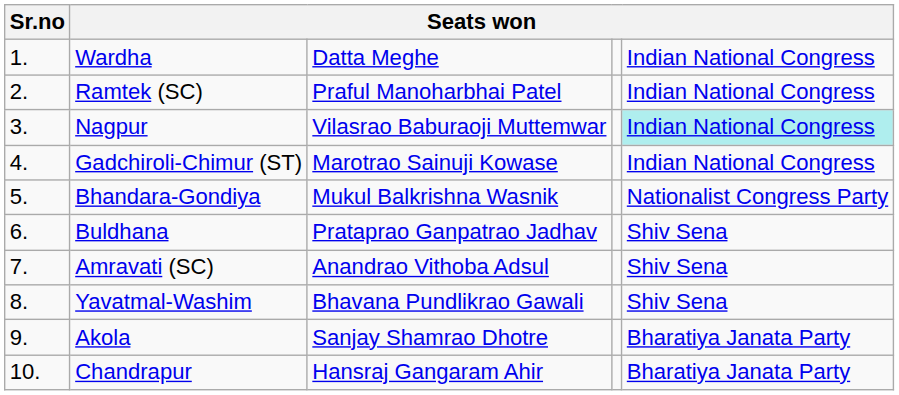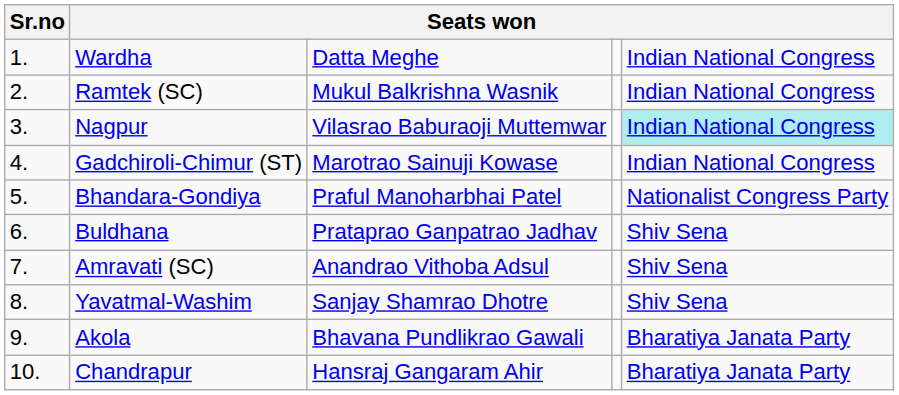(437, 92) Praful Manoharbhai Patel -> (435, 92) Mukul Balkrishna Wasnik
(435, 197) Mukul Balkrishna Wasnik -> (437, 197) Praful Manoharbhai Patel
(448, 302) Bhavana Pundlikrao Gawali -> (430, 302) Sanjay Shamrao Dhotre
(430, 337) Sanjay Shamrao Dhotre -> (448, 337) Bhavana Pundlikrao Gawali
